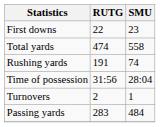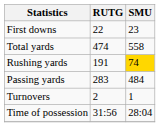(133, 63) no background -> (133, 63) gold background
rows swapped: (36, 113) <-> (47, 79)
